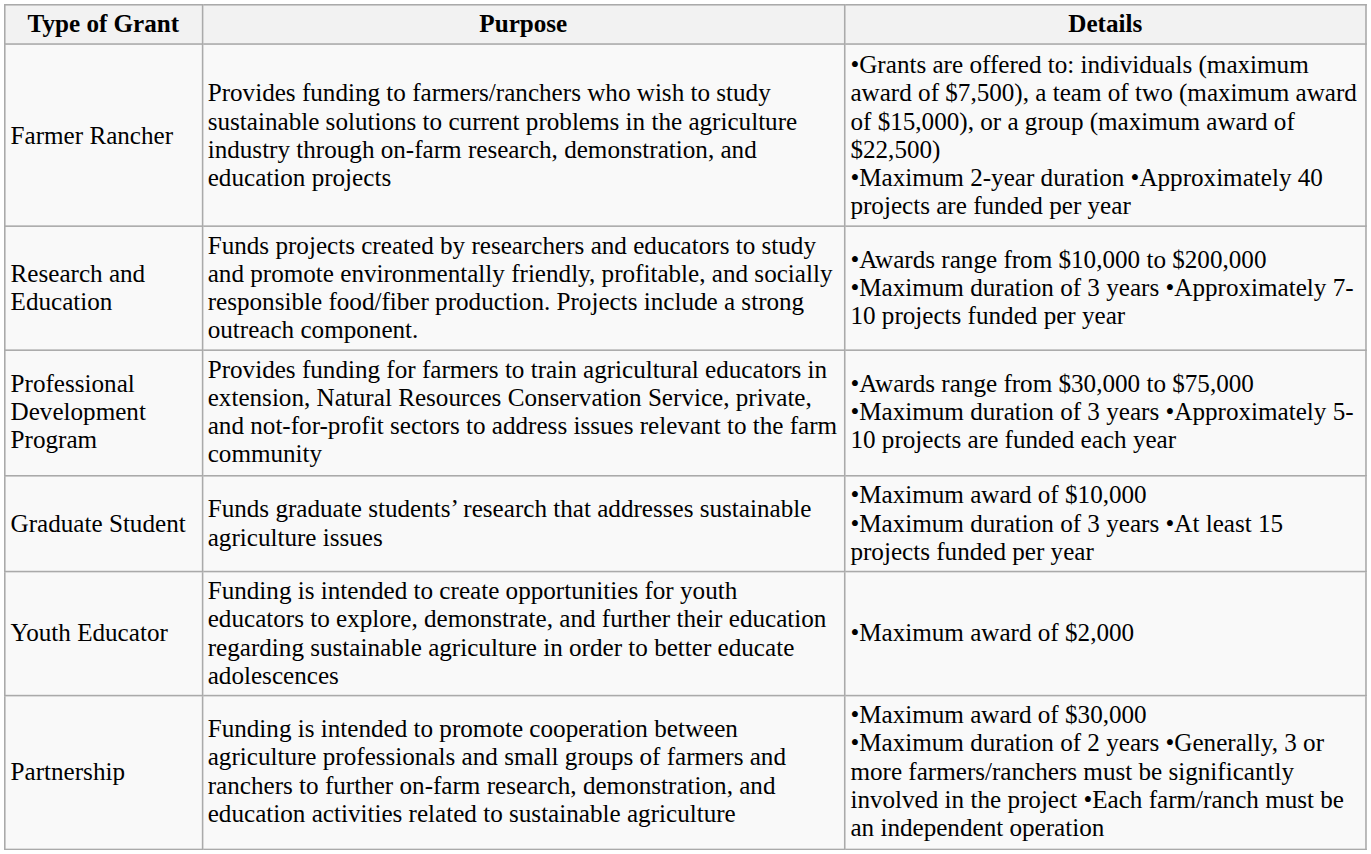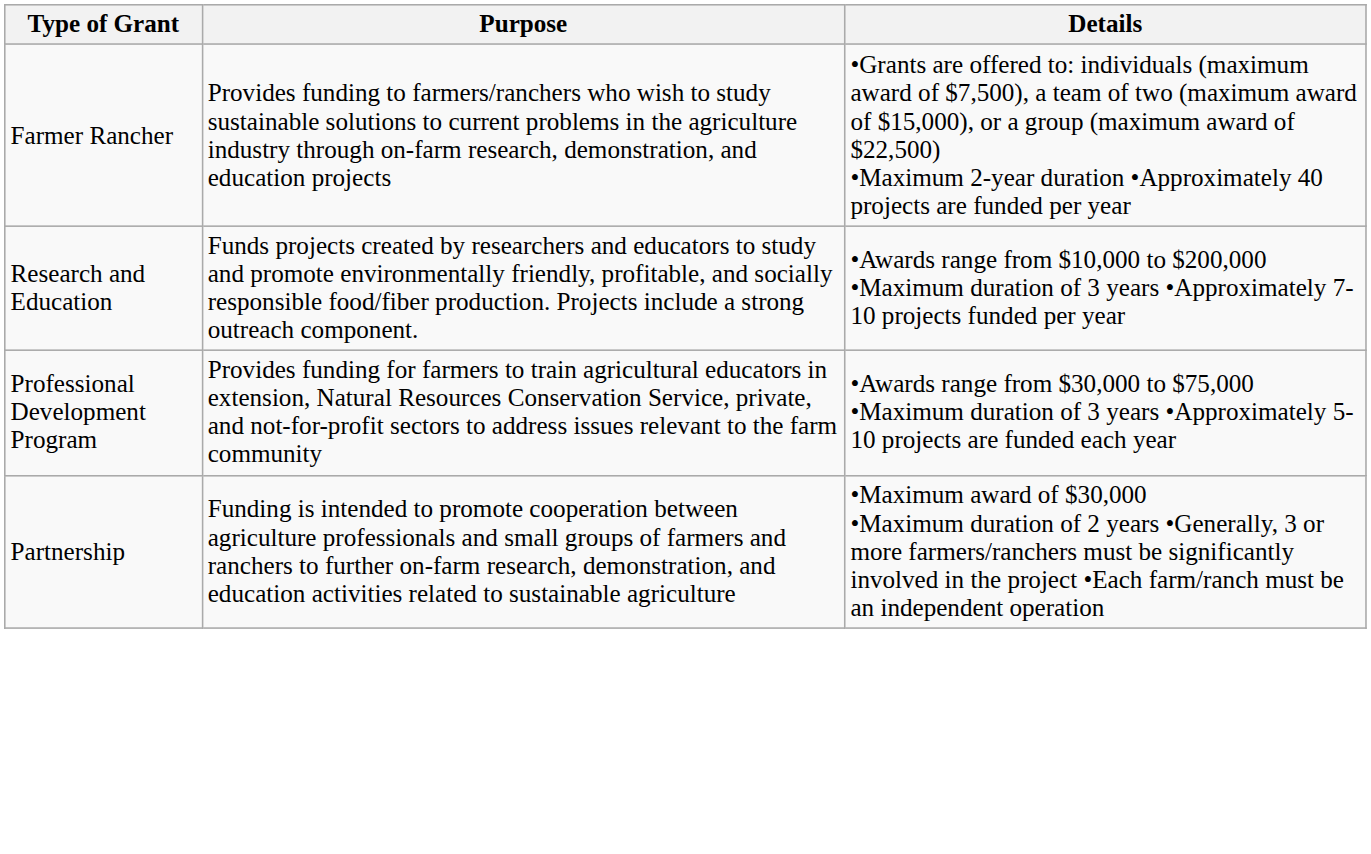- row: (98, 522)
- row: (89, 633)
